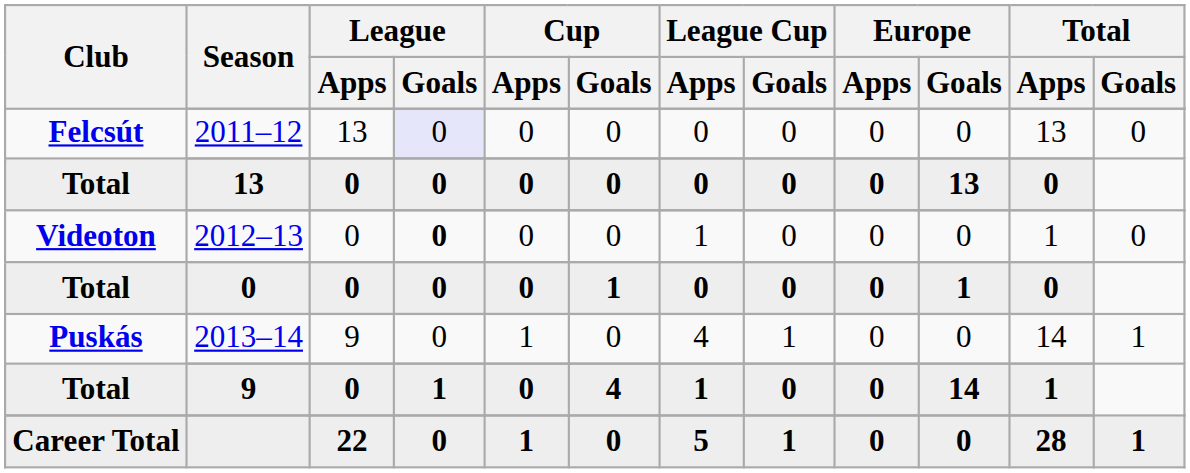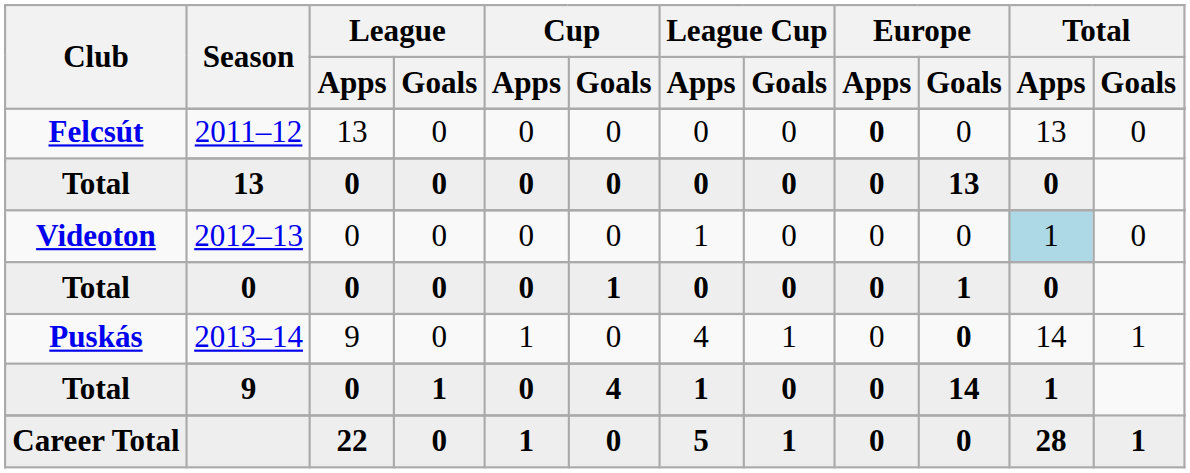(439, 133) lavender background -> (439, 133) no background
(877, 133) normal -> (877, 133) bold
(439, 235) bold -> (439, 235) normal
(1051, 235) no background -> (1051, 235) lightblue background
(964, 338) normal -> (964, 338) bold
